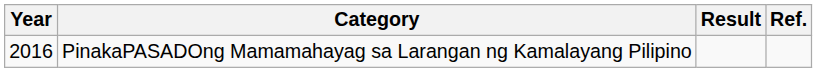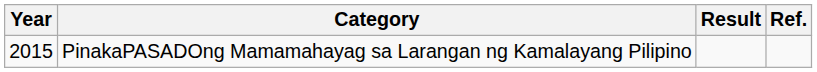(31, 51) 2016 -> (31, 51) 2015
